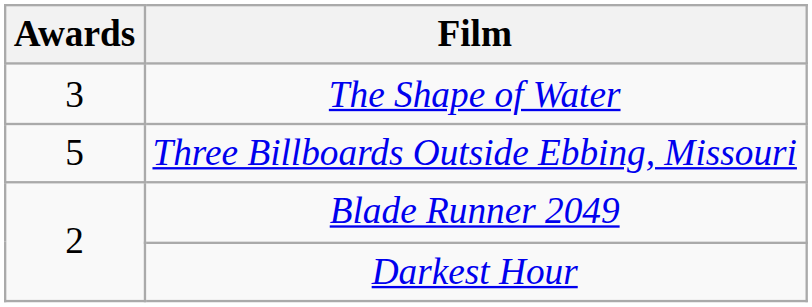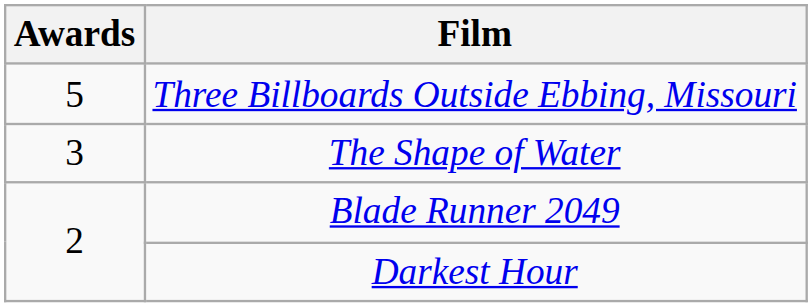rows swapped: (475, 152) <-> (475, 93)
